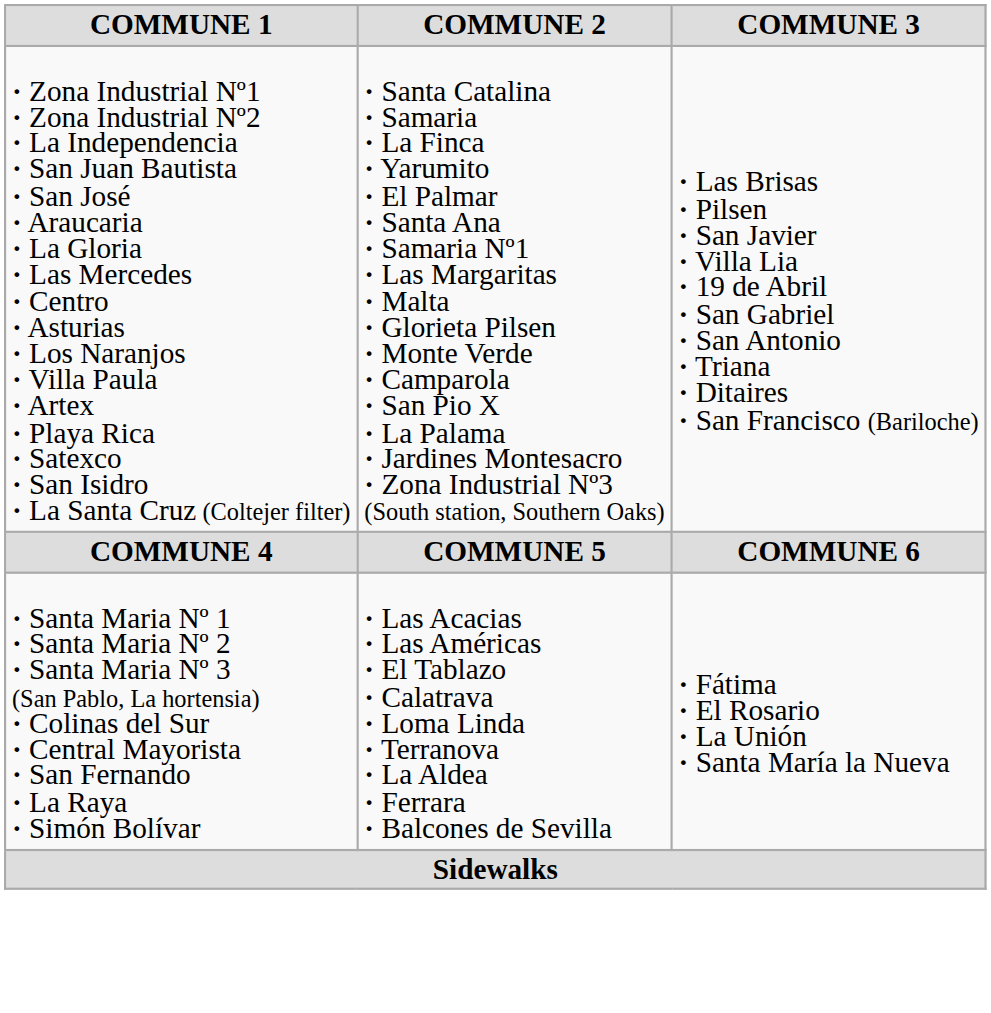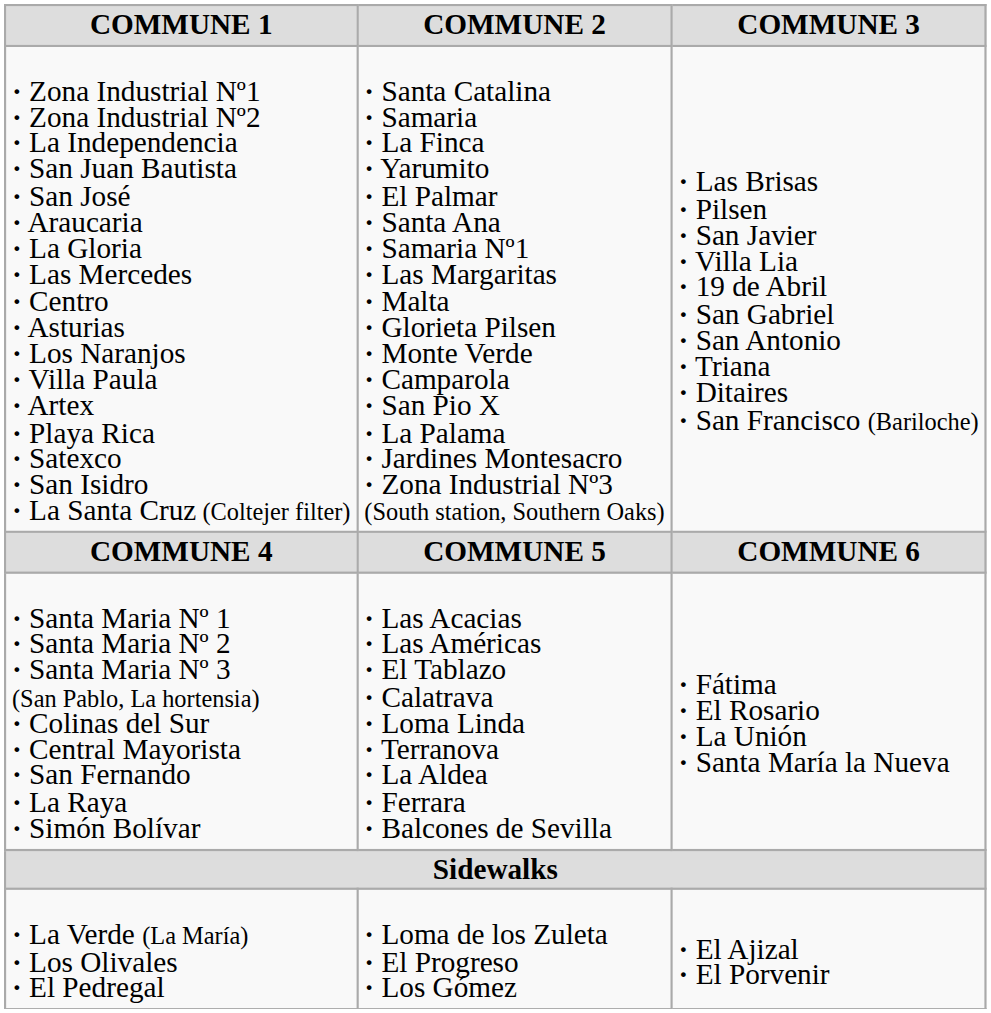+ row: (130, 961)
